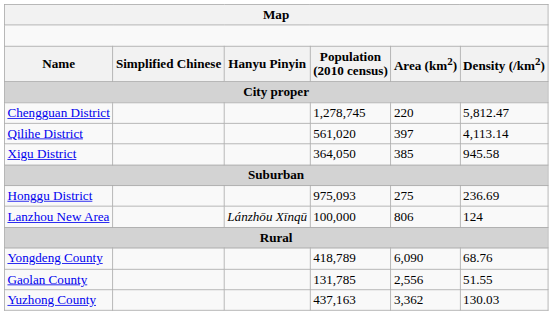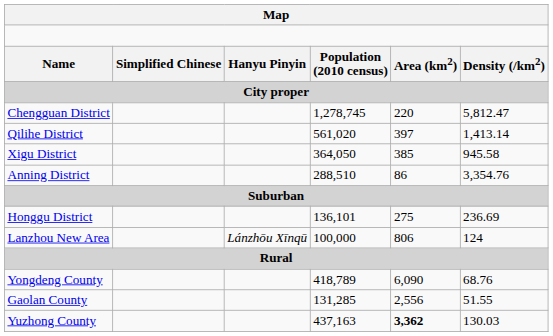(486, 133) 4,113.14 -> (486, 133) 1,413.14
+ row: (48, 175)
(334, 196) 975,093 -> (334, 216) 136,101
(334, 279) 131,785 -> (334, 300) 131,285
(409, 300) normal -> (409, 320) bold
